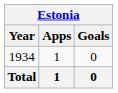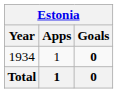(93, 56) normal -> (93, 56) bold
